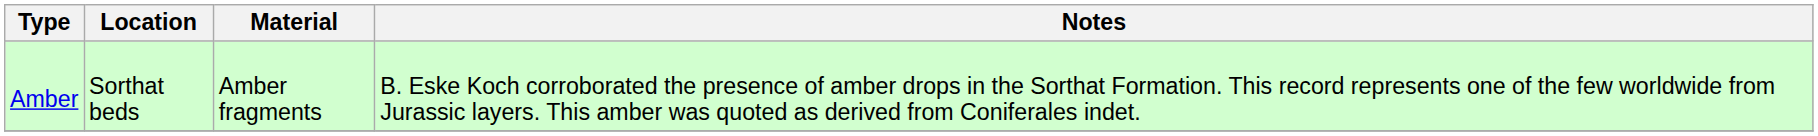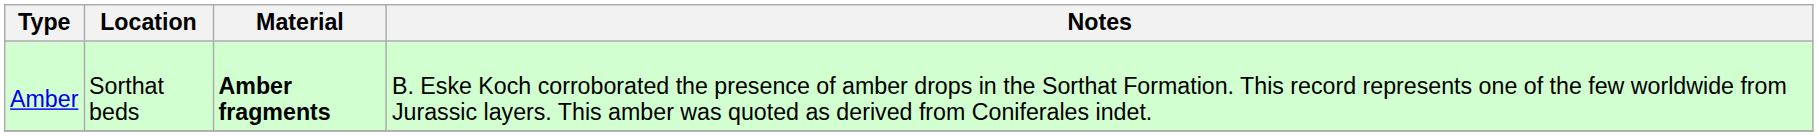(270, 98) normal -> (275, 98) bold
